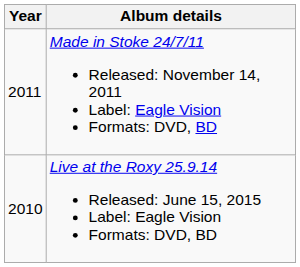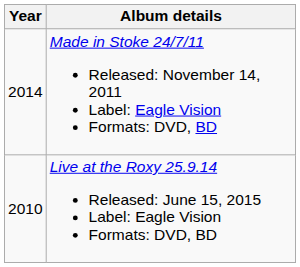(25, 91) 2011 -> (25, 91) 2014
